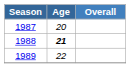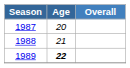(61, 41) bold -> (61, 41) normal
(61, 56) normal -> (61, 56) bold
